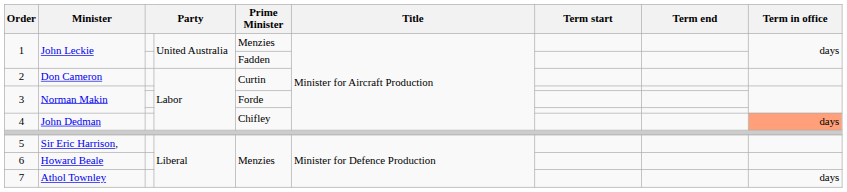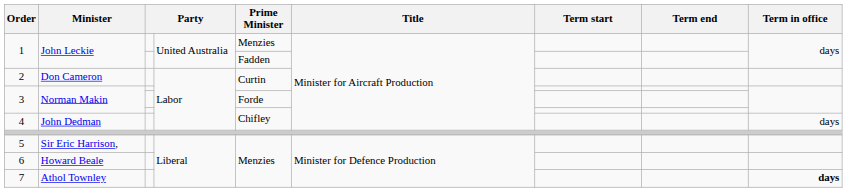(829, 121) lightsalmon background -> (829, 121) no background
(829, 178) normal -> (829, 178) bold
